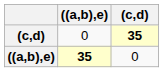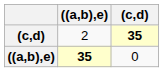(85, 35) 0 -> (85, 35) 2
